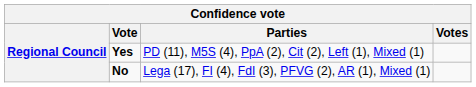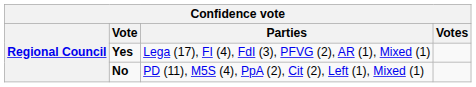(284, 52) PD (11), M5S (4), PpA (2), Cit (2), Left (1), Mixed (1) -> (287, 52) Lega (17), FI (4), FdI (3), PFVG (2), AR (1), Mixed (1)
(287, 71) Lega (17), FI (4), FdI (3), PFVG (2), AR (1), Mixed (1) -> (284, 71) PD (11), M5S (4), PpA (2), Cit (2), Left (1), Mixed (1)
